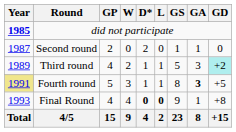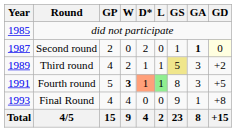(19, 30) bold -> (19, 30) normal
(198, 48) normal -> (198, 48) bold
(220, 48) no background -> (220, 48) lightyellow background
(177, 65) no background -> (177, 65) khaki background
(220, 65) paleturquoise background -> (220, 65) no background
(19, 83) khaki background -> (19, 83) no background
(128, 83) normal -> (128, 83) bold
(146, 83) no background -> (146, 83) lightsalmon background
(161, 83) no background -> (161, 83) lightgreen background
(198, 83) bold -> (198, 83) normal
(146, 100) bold -> (146, 100) normal
(161, 100) bold -> (161, 100) normal
